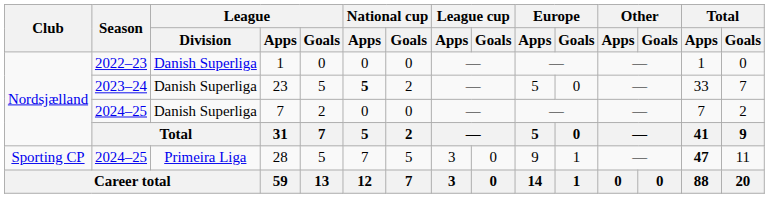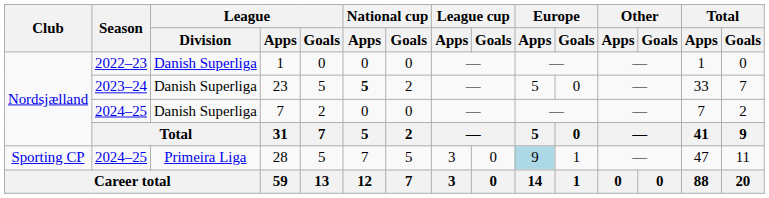(535, 157) no background -> (535, 157) lightblue background
(701, 157) bold -> (701, 157) normal
